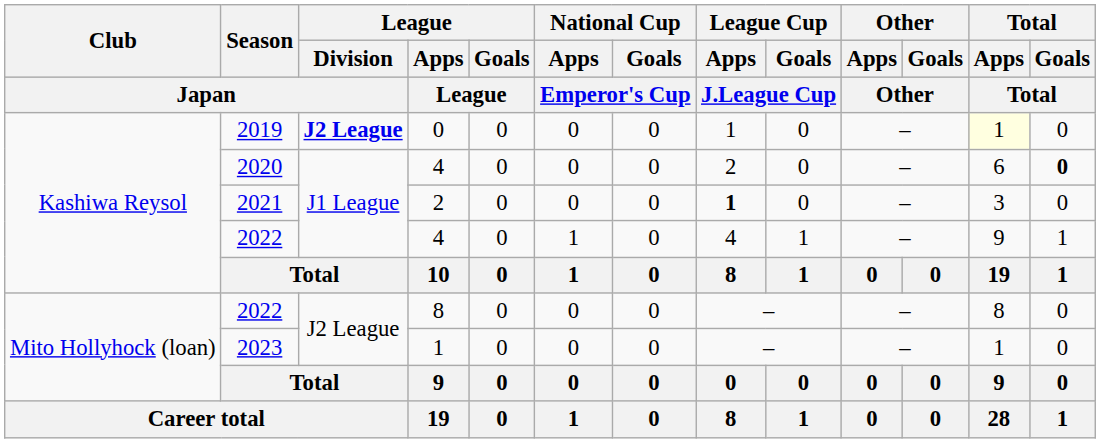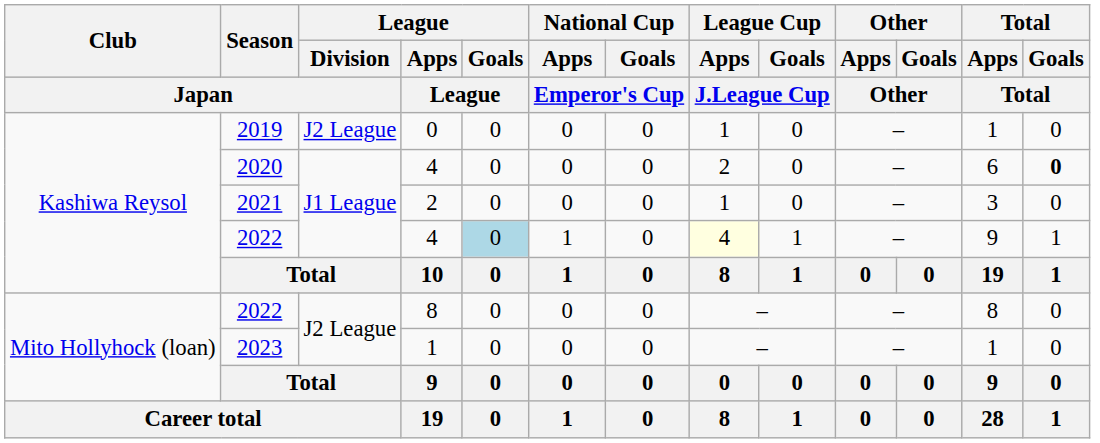(353, 130) bold -> (350, 130) normal
(999, 130) lightyellow background -> (992, 130) no background
(731, 202) bold -> (724, 202) normal
(502, 238) no background -> (496, 238) lightblue background
(731, 238) no background -> (724, 238) lightyellow background
